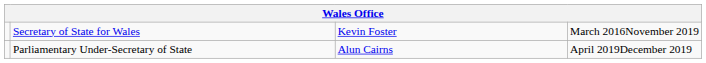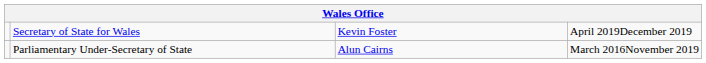(634, 31) March 2016November 2019 -> (631, 31) April 2019December 2019
(631, 49) April 2019December 2019 -> (634, 49) March 2016November 2019
